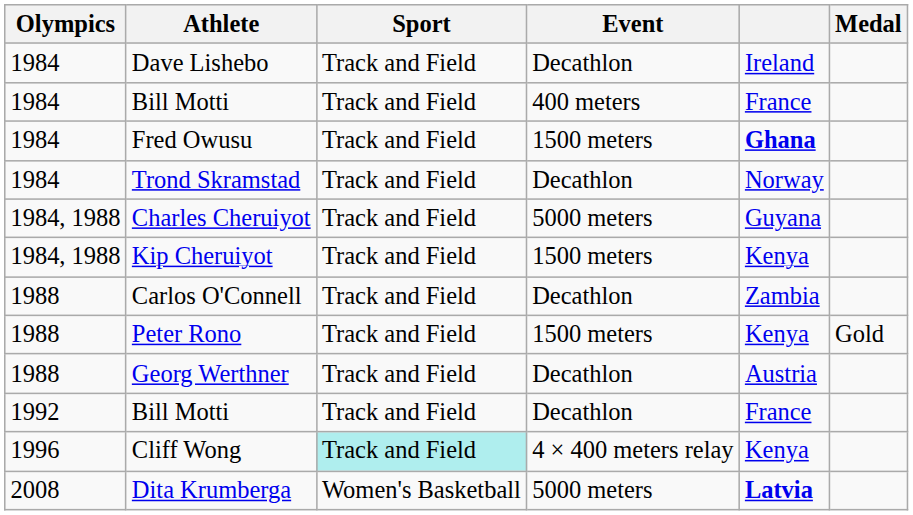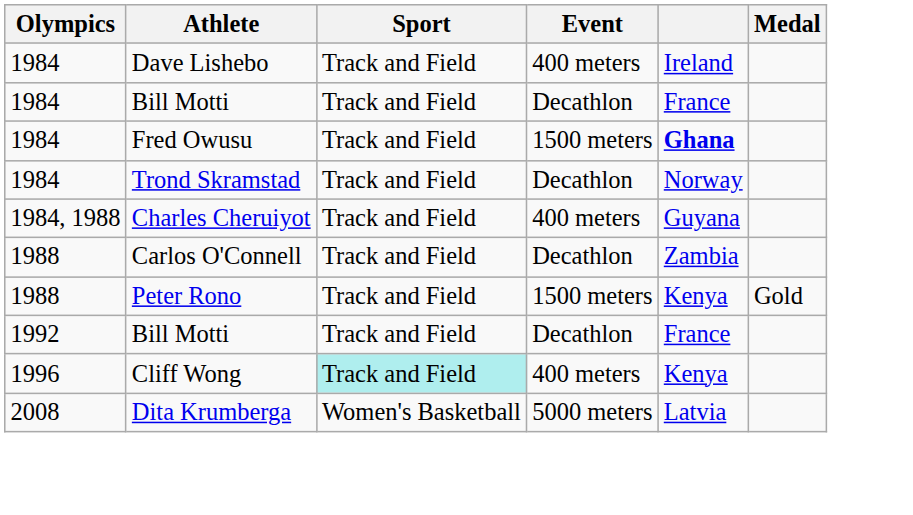(582, 62) Decathlon -> (586, 62) 400 meters
(586, 101) 400 meters -> (582, 101) Decathlon
(592, 218) 5000 meters -> (586, 218) 400 meters
- row: (65, 256)
- row: (35, 373)
(633, 450) 4 × 400 meters relay -> (586, 373) 400 meters
(779, 489) bold -> (695, 412) normal
